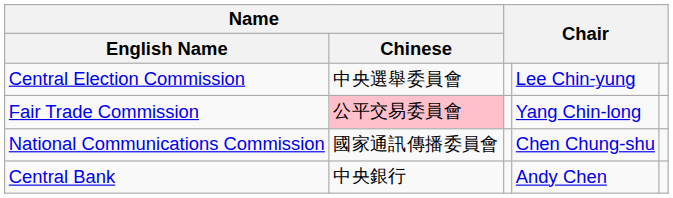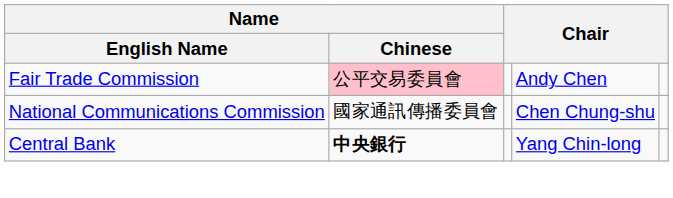- row: (127, 79)
(579, 111) Yang Chin-long -> (561, 79) Andy Chen
(370, 176) normal -> (370, 143) bold
(561, 177) Andy Chen -> (579, 144) Yang Chin-long
